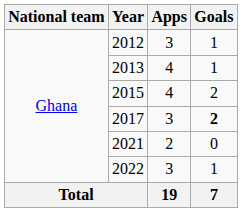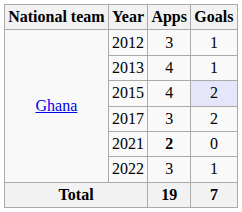(214, 93) no background -> (214, 93) lavender background
(214, 118) bold -> (214, 118) normal
(169, 144) normal -> (169, 144) bold
